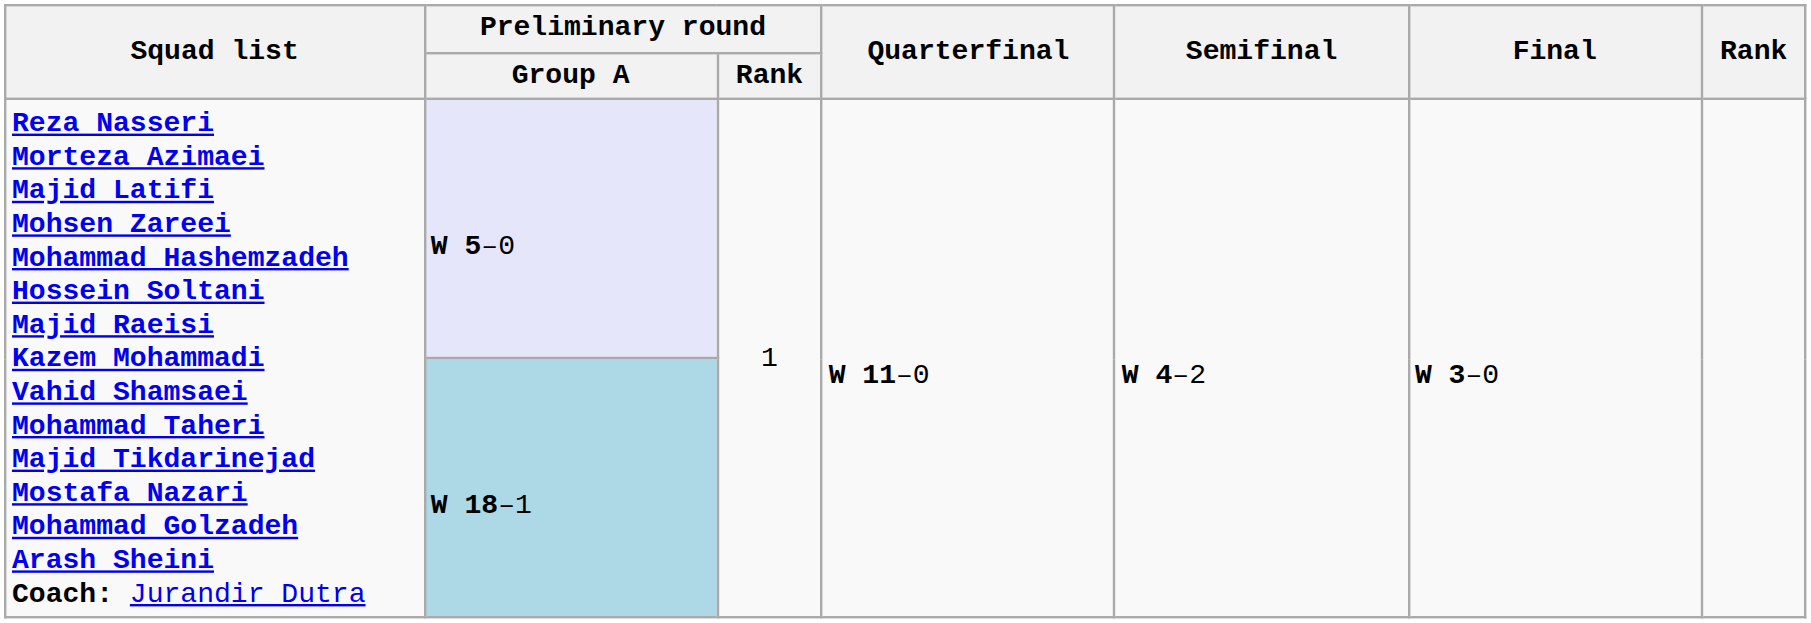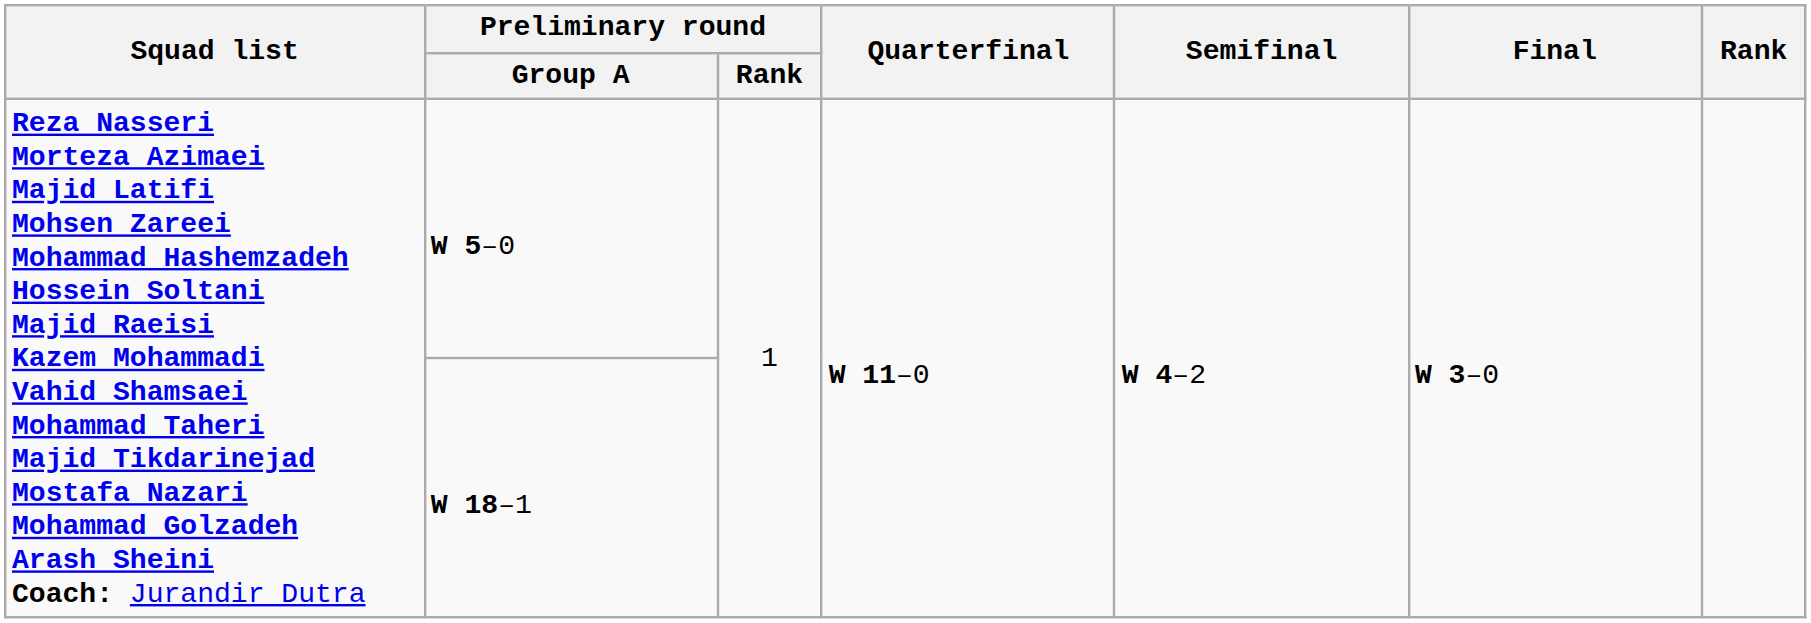(473, 245) lavender background -> (473, 245) no background
(481, 504) lightblue background -> (481, 504) no background
